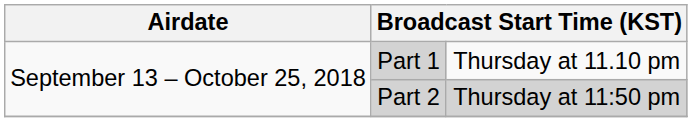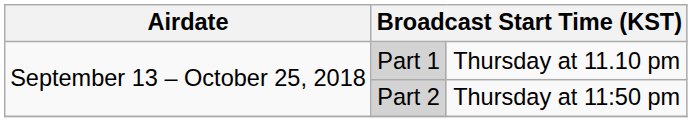(567, 97) lightgrey background -> (567, 97) no background
